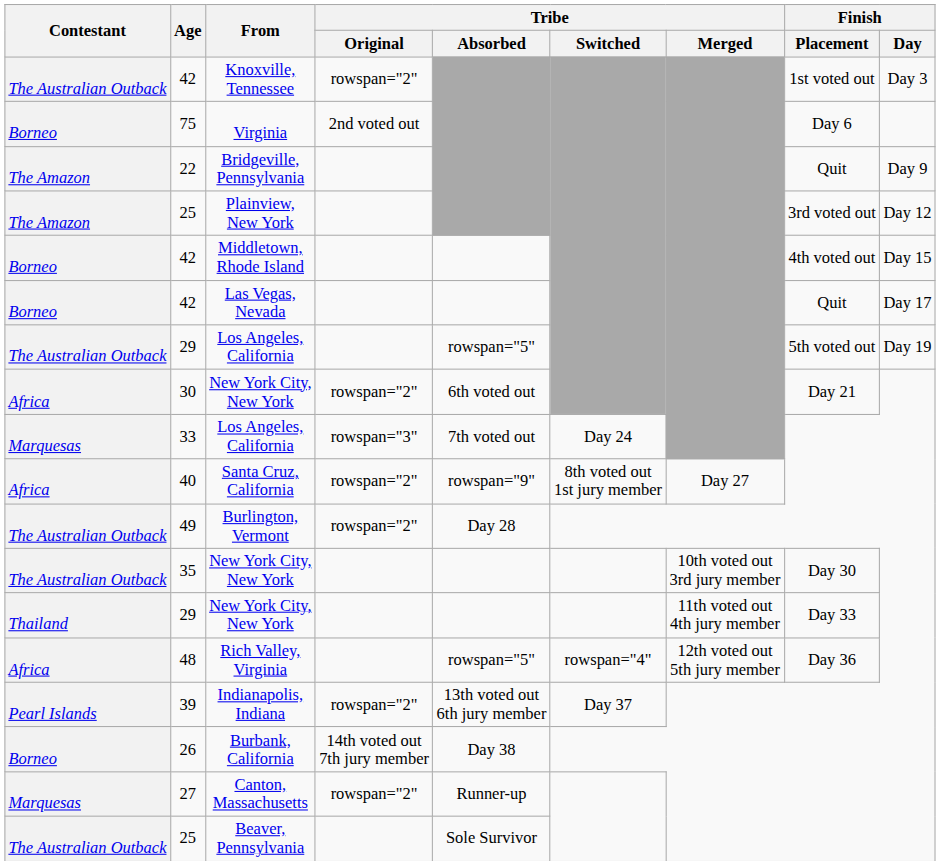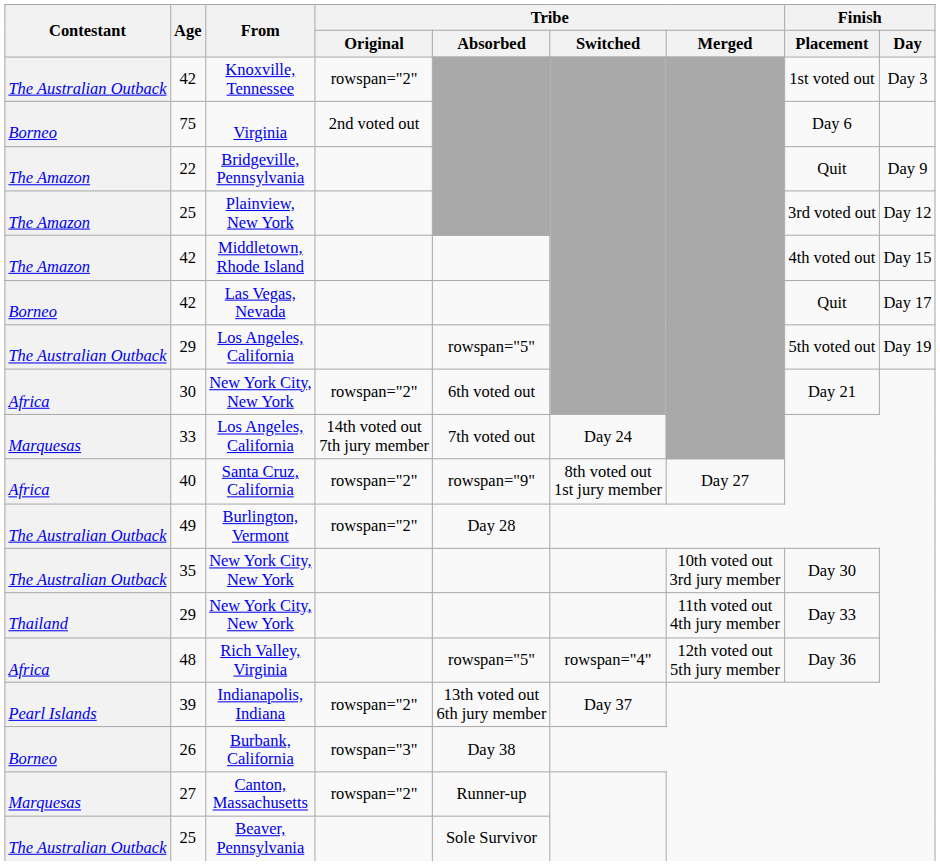(33, 267) Borneo -> (49, 267) The Amazon
(374, 436) rowspan="3" -> (374, 436) 14th voted out 7th jury member
(374, 749) 14th voted out 7th jury member -> (374, 749) rowspan="3"
